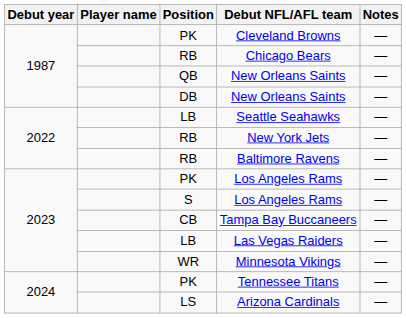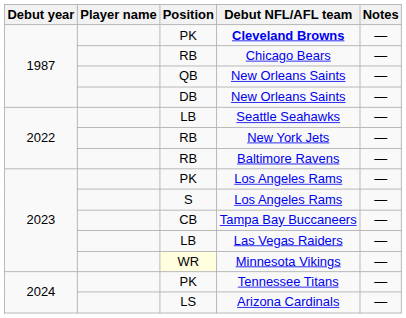(288, 35) normal -> (288, 35) bold
(188, 261) no background -> (188, 261) lightyellow background
